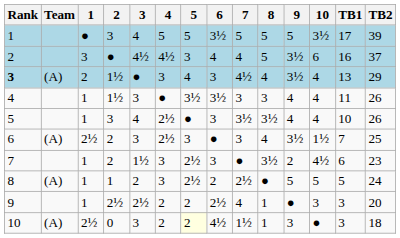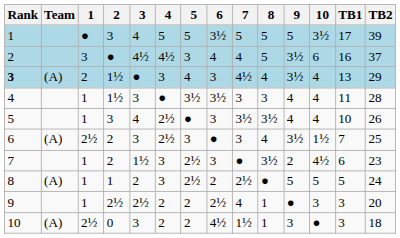(375, 98) 26 -> (375, 98) 28
(187, 222) lightyellow background -> (187, 222) no background
